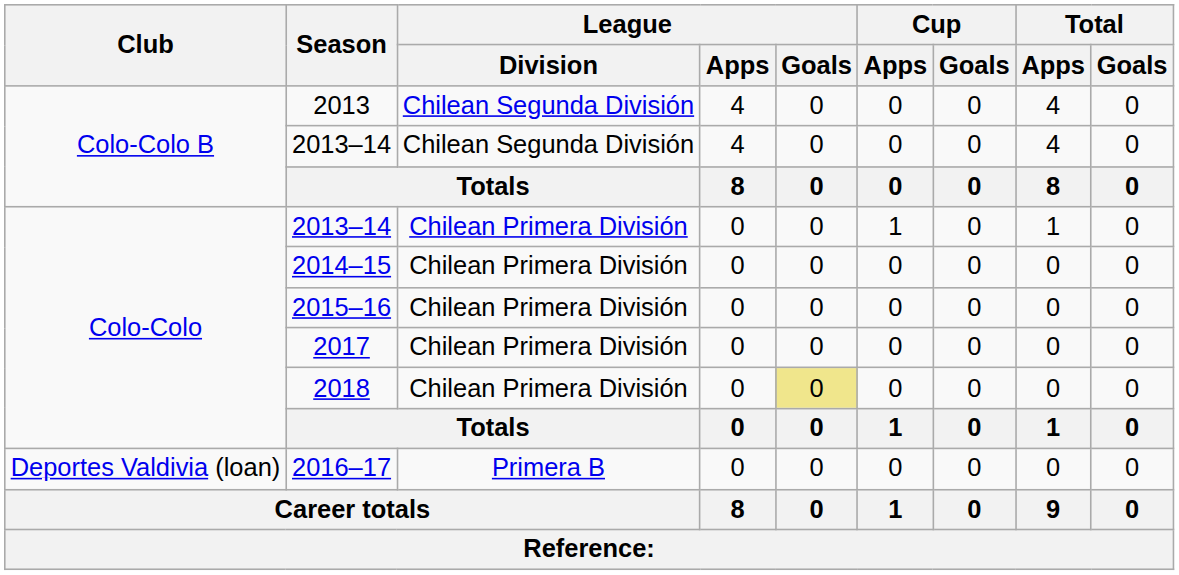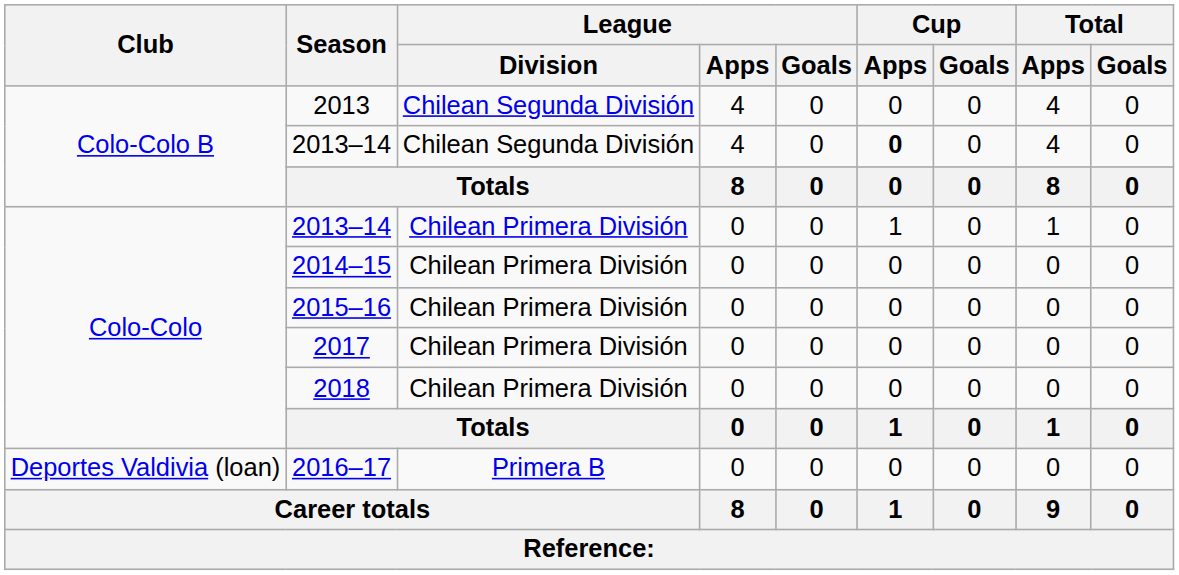(895, 145) normal -> (895, 145) bold
(817, 387) khaki background -> (817, 387) no background
